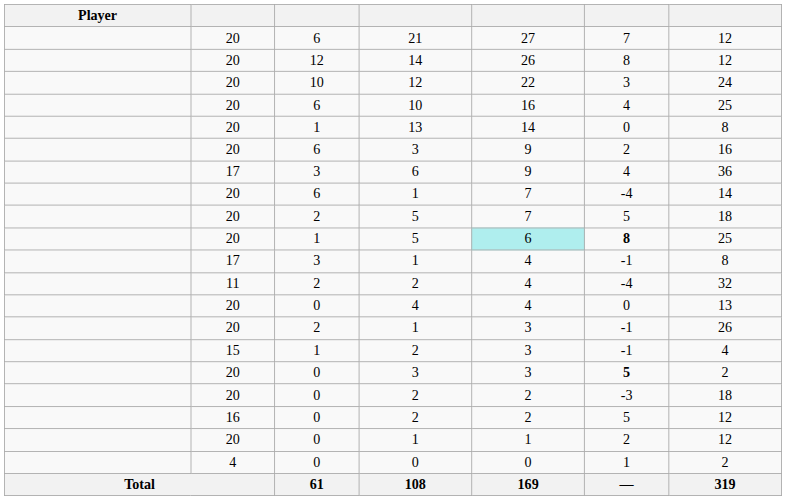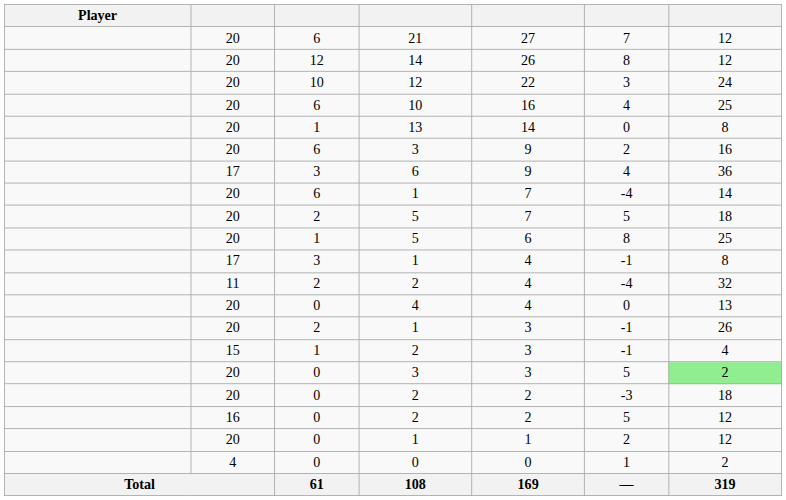(528, 238) paleturquoise background -> (528, 238) no background
(627, 238) bold -> (627, 238) normal
(627, 372) bold -> (627, 372) normal
(725, 372) no background -> (725, 372) lightgreen background
